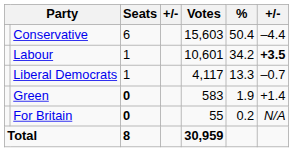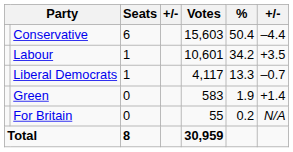(273, 55) bold -> (273, 55) normal
(127, 95) bold -> (127, 95) normal
(127, 116) bold -> (127, 116) normal
